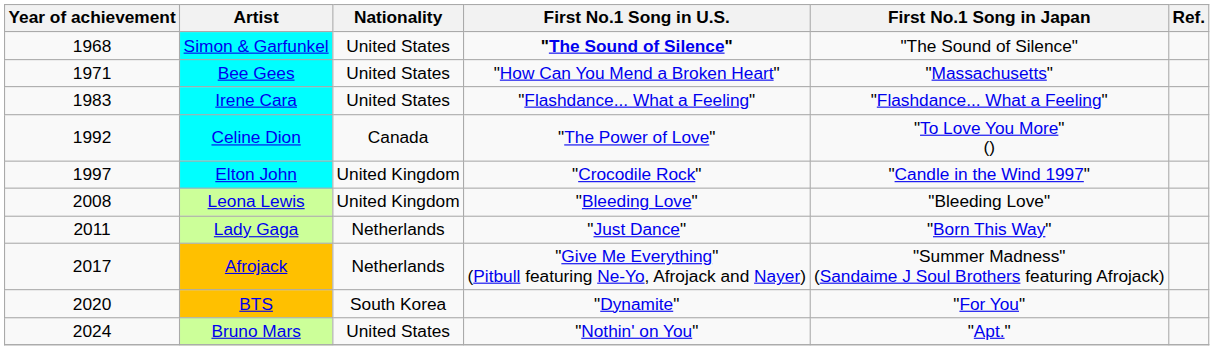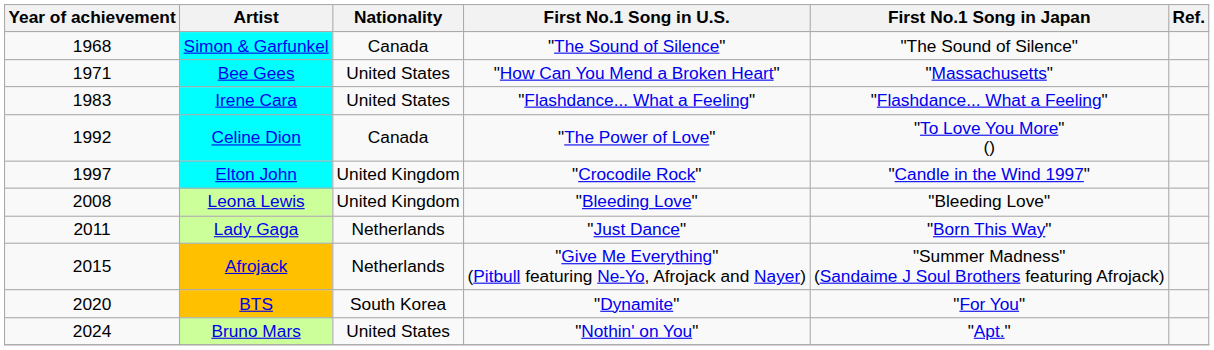(398, 45) United States -> (398, 45) Canada
(637, 45) bold -> (637, 45) normal
(92, 266) 2017 -> (92, 266) 2015
